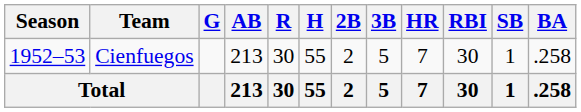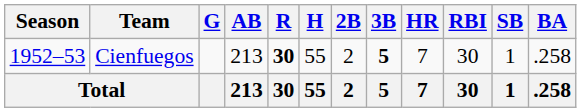(283, 55) normal -> (283, 55) bold
(384, 55) normal -> (384, 55) bold
